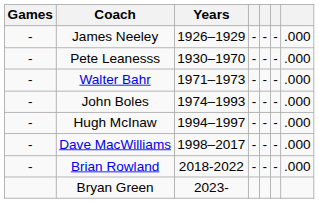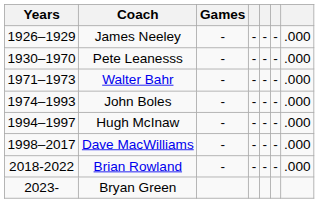columns swapped: (211, 15) <-> (30, 15)
